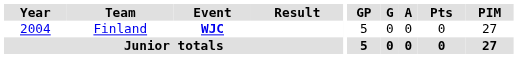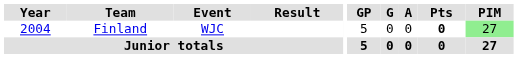(212, 29) bold -> (212, 29) normal
(442, 29) normal -> (442, 29) bold
(490, 29) no background -> (490, 29) lightgreen background
